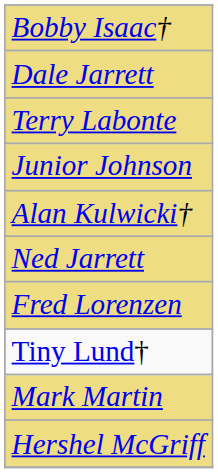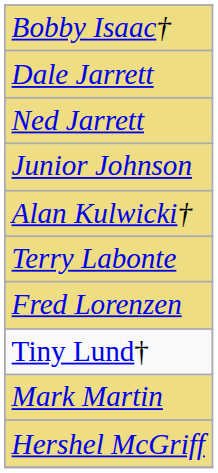(94, 120) Terry Labonte -> (78, 120) Ned Jarrett
(78, 258) Ned Jarrett -> (94, 258) Terry Labonte
